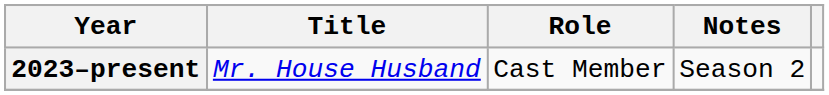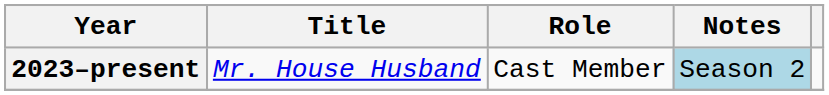(742, 69) no background -> (742, 69) lightblue background
